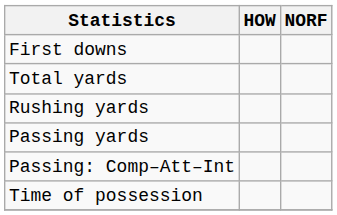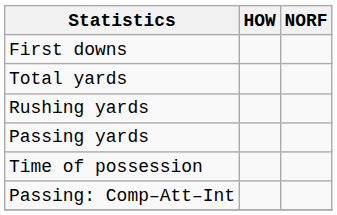rows swapped: (122, 166) <-> (106, 196)
